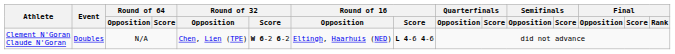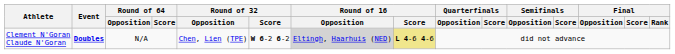(89, 38) normal -> (89, 38) bold
(342, 38) no background -> (342, 38) lightgrey background
(414, 38) no background -> (414, 38) khaki background
